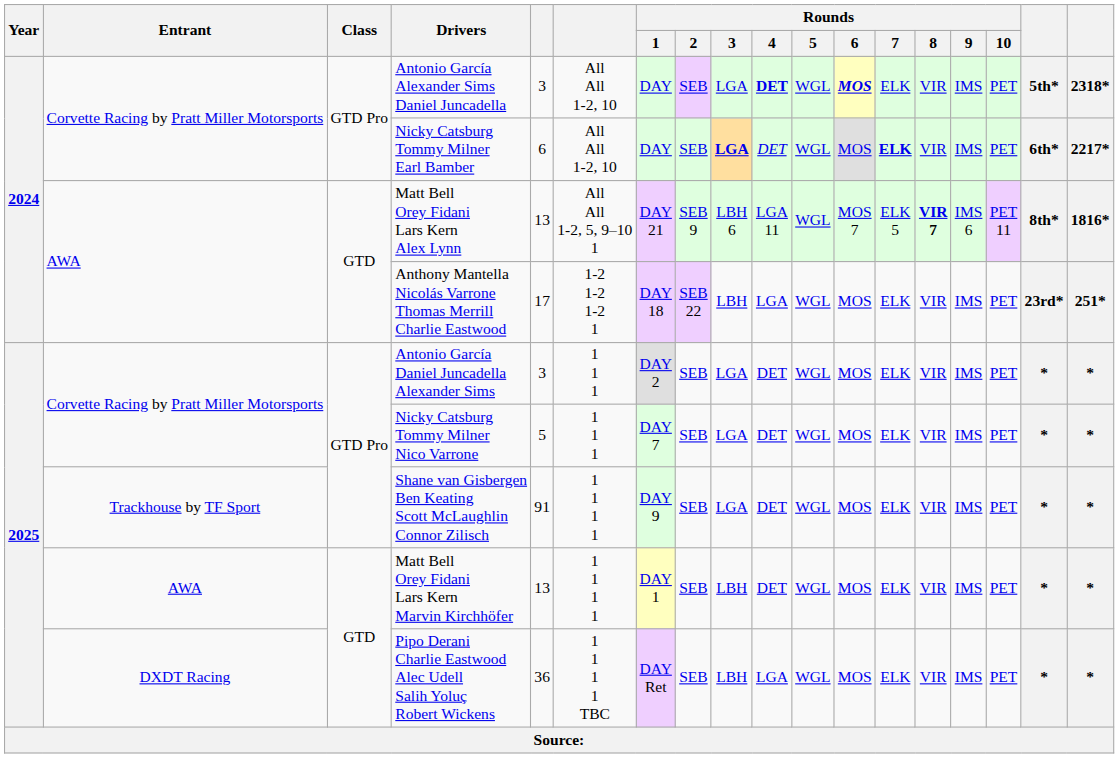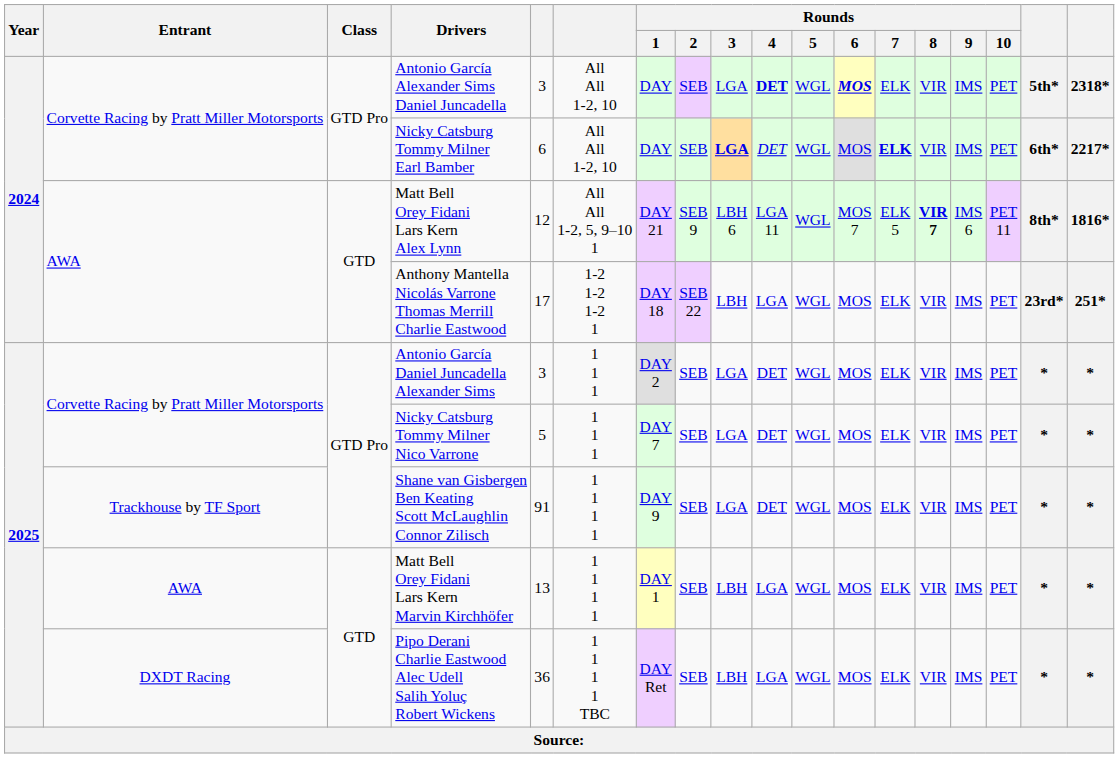(542, 221) 13 -> (542, 221) 12
(772, 588) DET -> (772, 588) LGA
